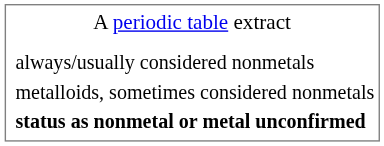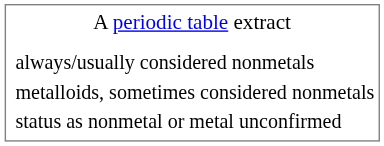(191, 121) bold -> (178, 121) normal
